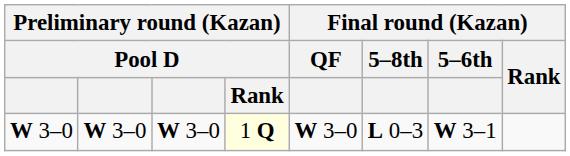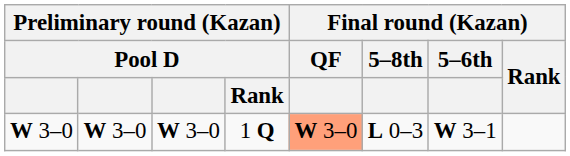(257, 131) lightyellow background -> (257, 131) no background
(326, 131) no background -> (326, 131) lightsalmon background
